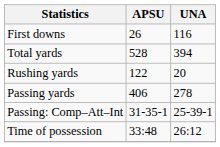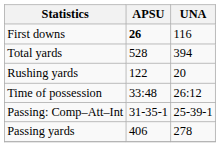(135, 34) normal -> (135, 34) bold
rows swapped: (41, 92) <-> (55, 131)
